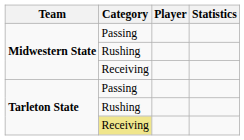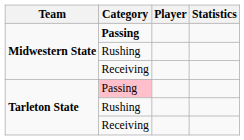(119, 32) normal -> (120, 32) bold
(119, 88) no background -> (119, 88) pink background
(125, 125) khaki background -> (125, 125) no background
